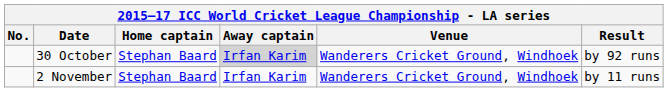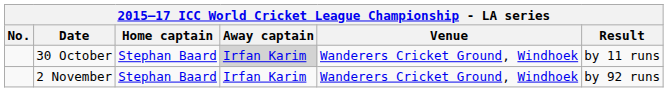(622, 56) by 92 runs -> (622, 56) by 11 runs
(622, 76) by 11 runs -> (622, 76) by 92 runs
